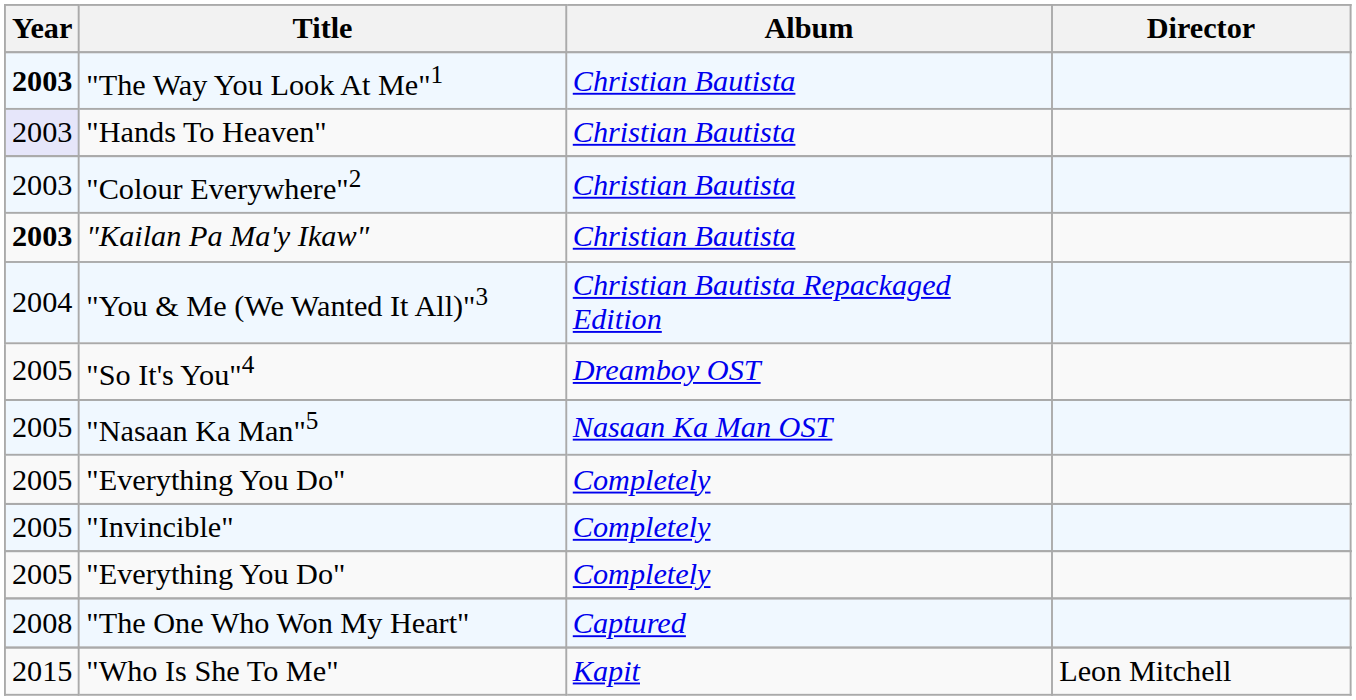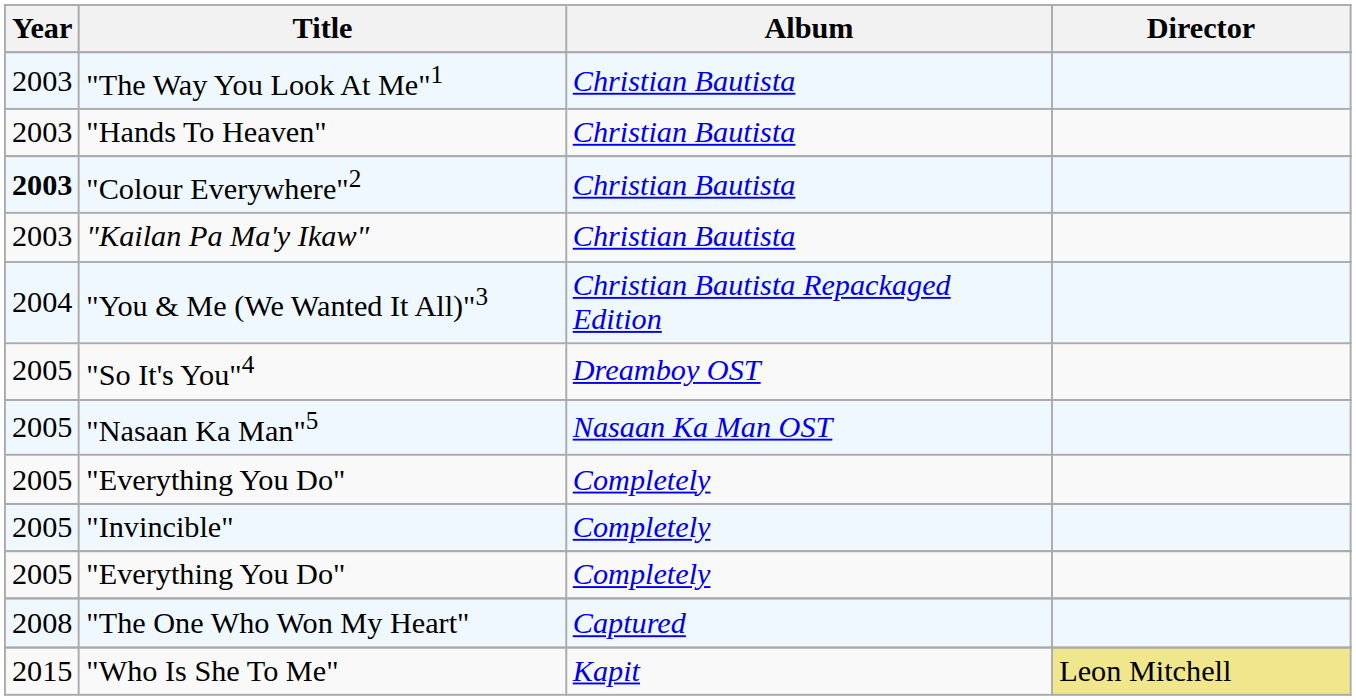(42, 80) bold -> (42, 80) normal
(42, 132) lavender background -> (42, 132) no background
(42, 184) normal -> (42, 184) bold
(42, 236) bold -> (42, 236) normal
(1145, 670) no background -> (1145, 670) khaki background
